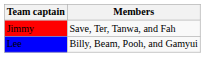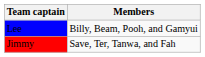rows swapped: (20, 28) <-> (14, 44)
